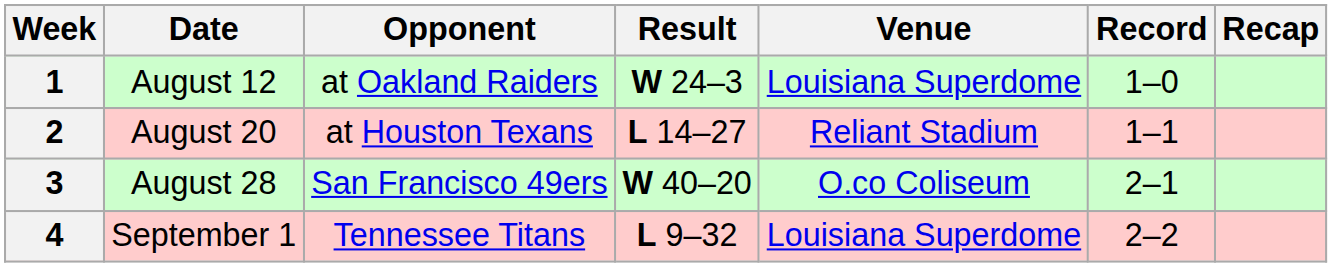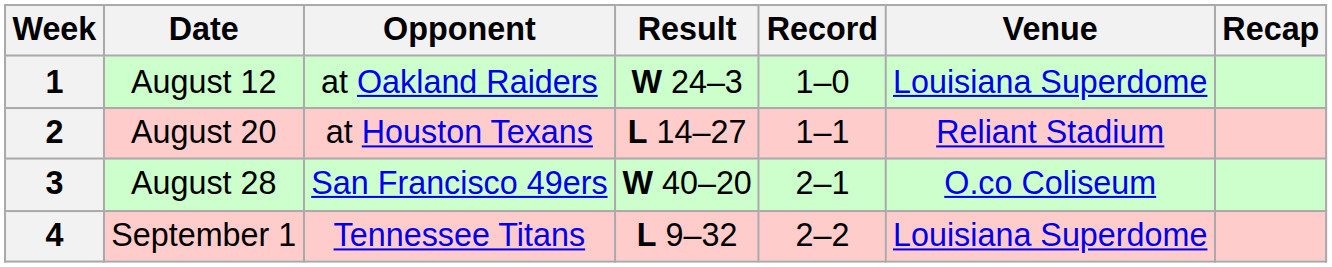columns swapped: (1152, 30) <-> (924, 30)
